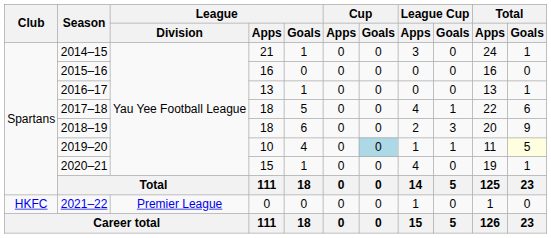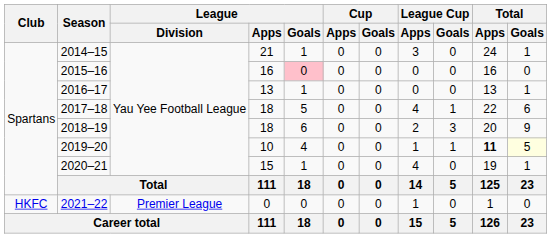(304, 71) no background -> (304, 71) pink background
(378, 147) lightblue background -> (378, 147) no background
(490, 147) normal -> (490, 147) bold
